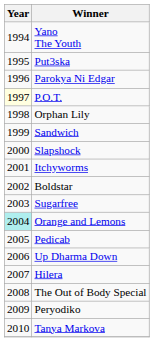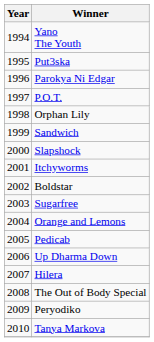(18, 97) lightyellow background -> (18, 97) no background
(18, 221) paleturquoise background -> (18, 221) no background
